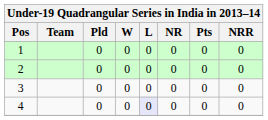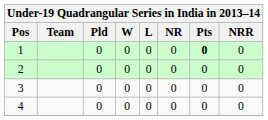(204, 50) normal -> (204, 50) bold
(149, 106) lavender background -> (149, 106) no background
